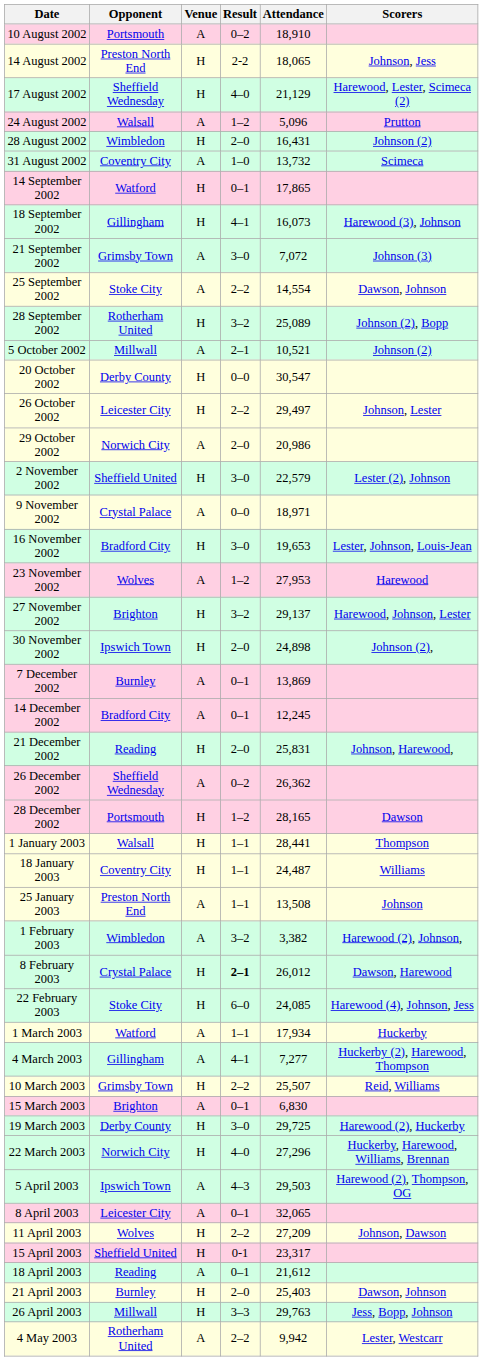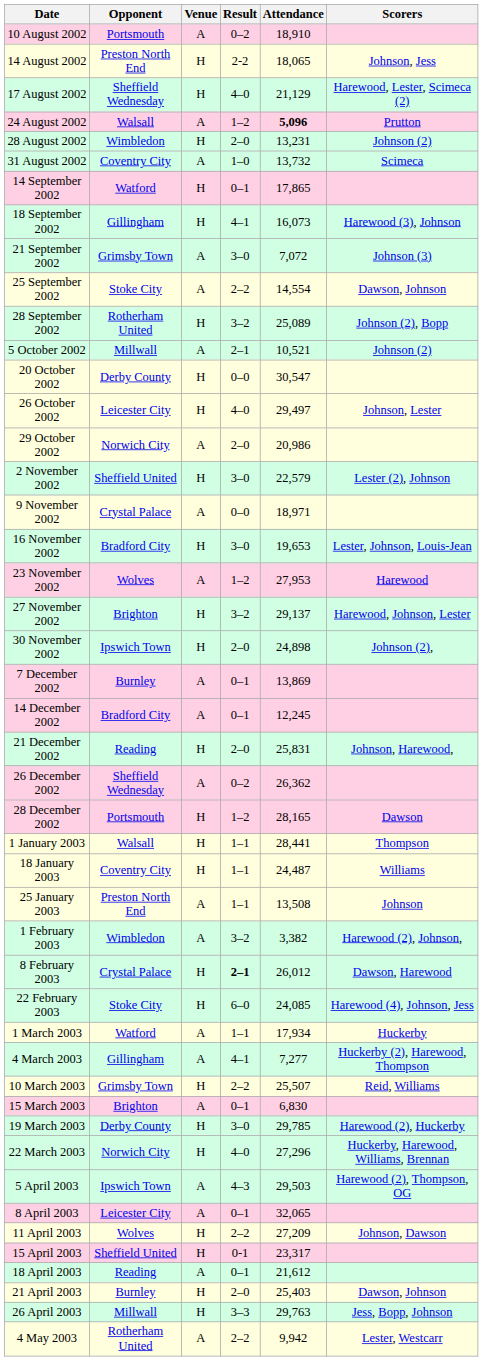(293, 121) normal -> (293, 121) bold
(293, 141) 16,431 -> (293, 141) 13,231
(240, 410) 2–2 -> (240, 410) 4–0
(293, 1125) 29,725 -> (293, 1125) 29,785
